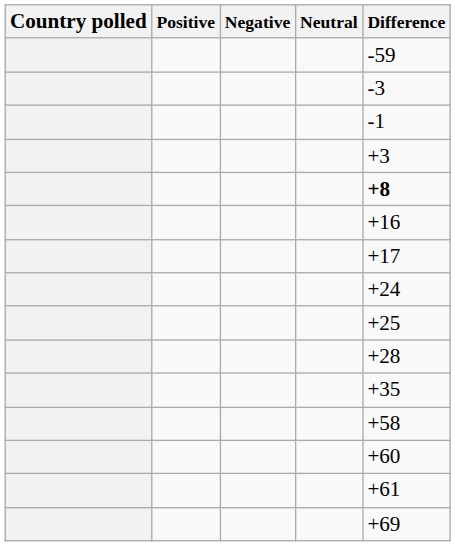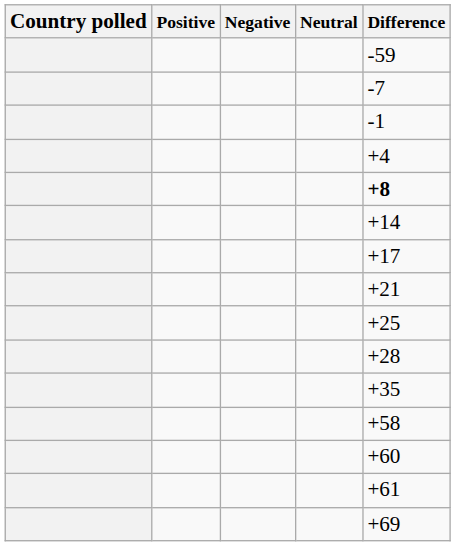(376, 88) -3 -> (376, 88) -7
(379, 155) +3 -> (379, 155) +4
(384, 222) +16 -> (384, 222) +14
(384, 289) +24 -> (384, 289) +21
